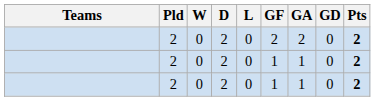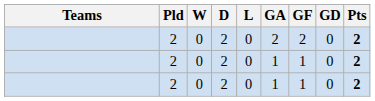columns swapped: (274, 15) <-> (302, 15)
